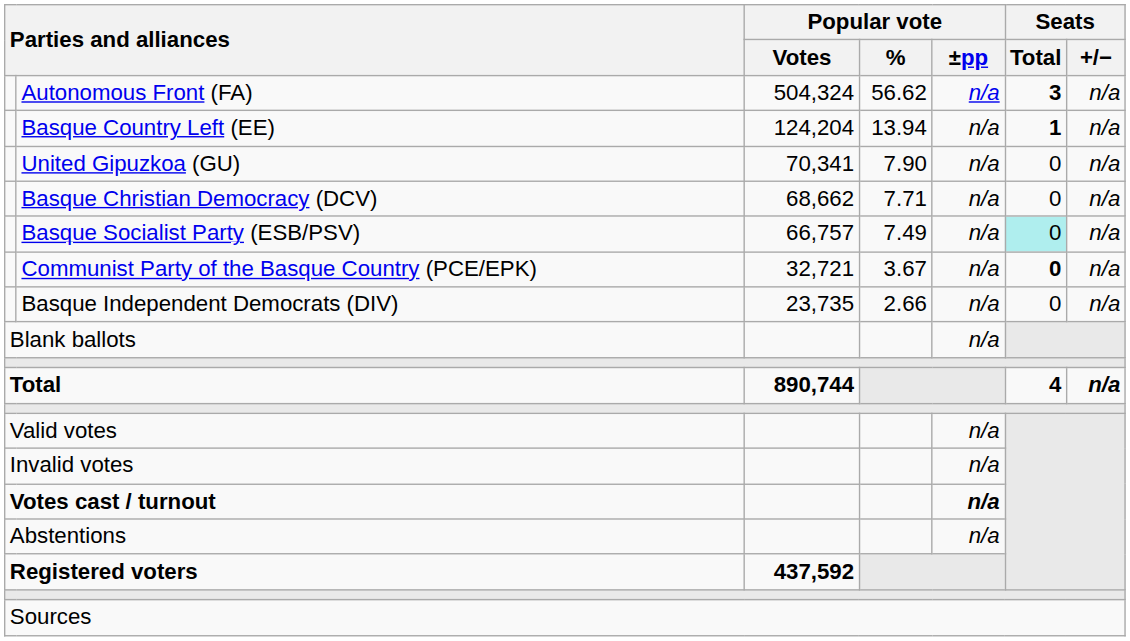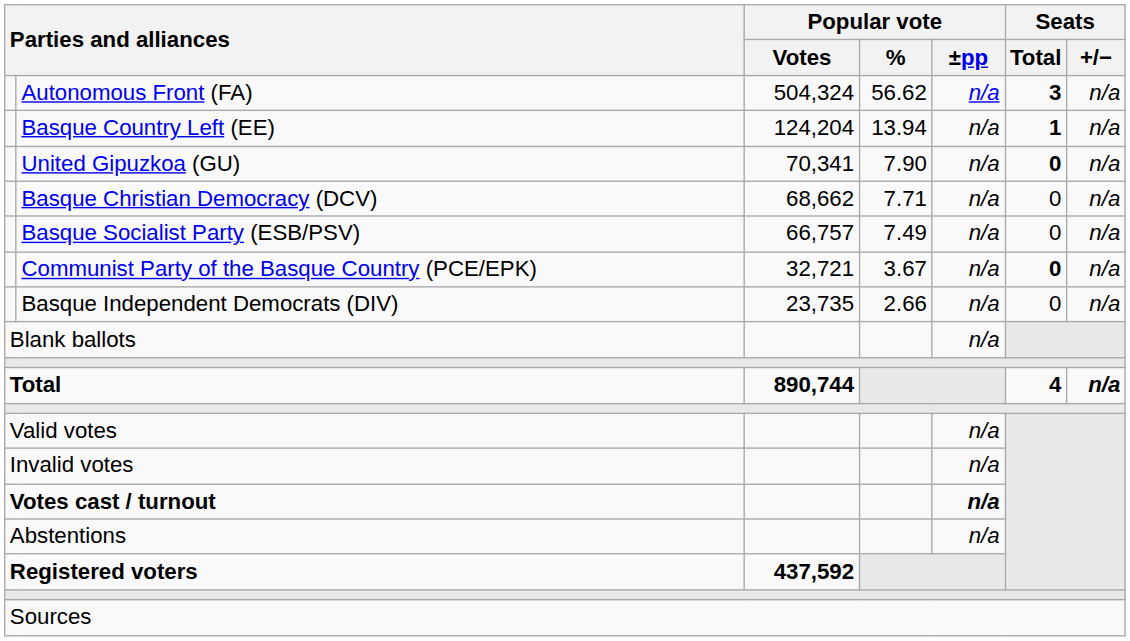(1055, 163) normal -> (1055, 163) bold
(1055, 233) paleturquoise background -> (1055, 233) no background
